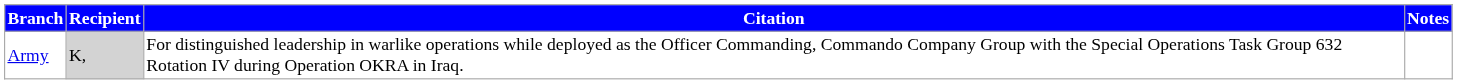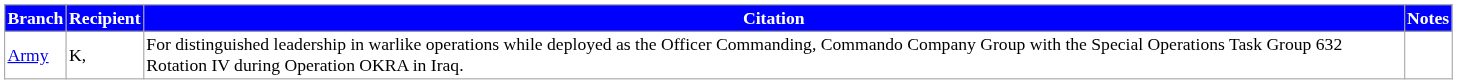(78, 55) lightgrey background -> (78, 55) no background
